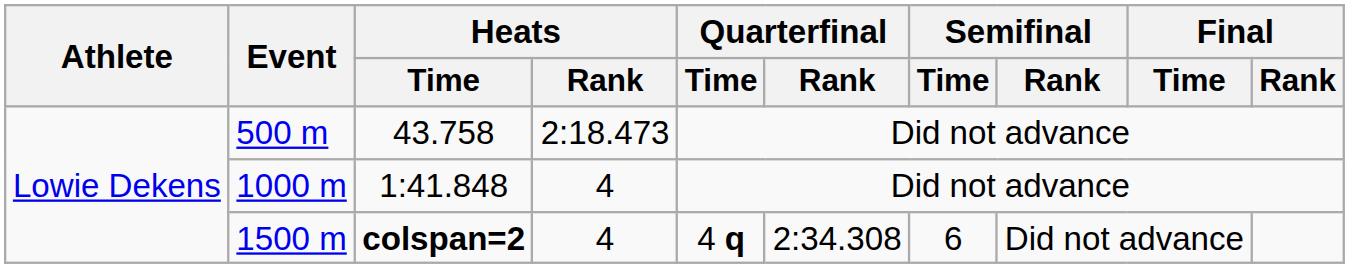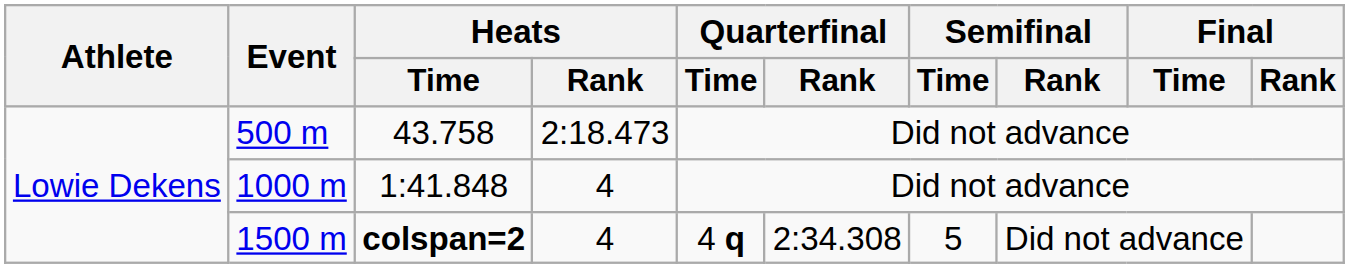(953, 238) 6 -> (953, 238) 5
